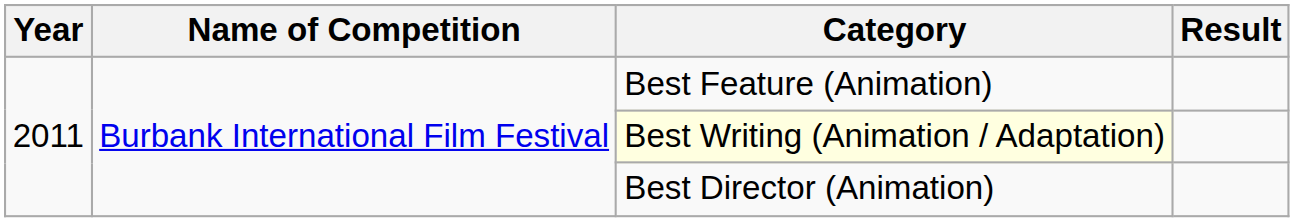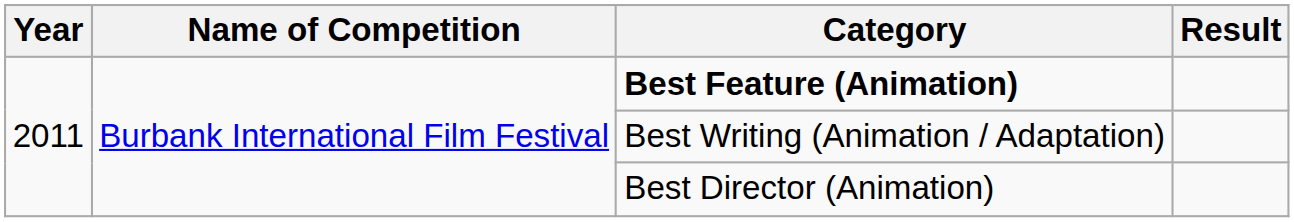(808, 83) normal -> (821, 83) bold
(895, 135) lightyellow background -> (895, 135) no background
